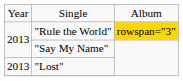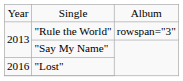(146, 31) gold background -> (146, 31) no background
(18, 66) 2013 -> (18, 66) 2016
